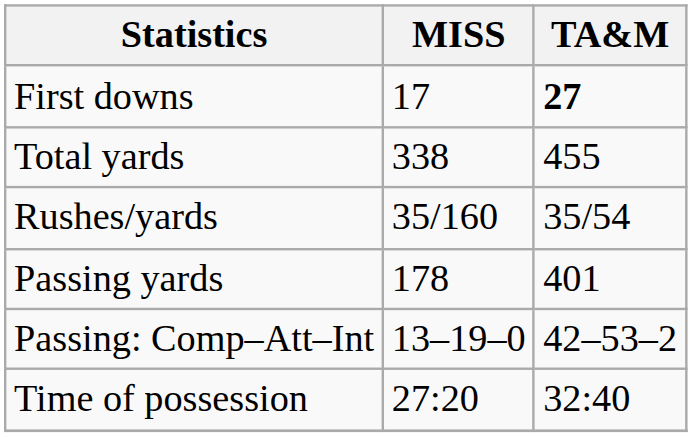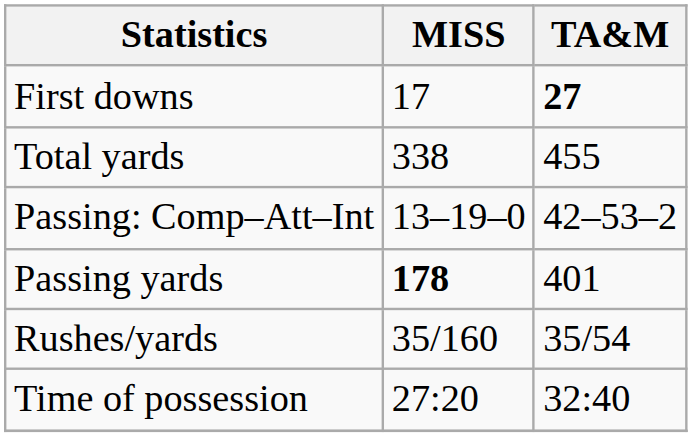rows swapped: (116, 217) <-> (194, 338)
(420, 277) normal -> (420, 277) bold
